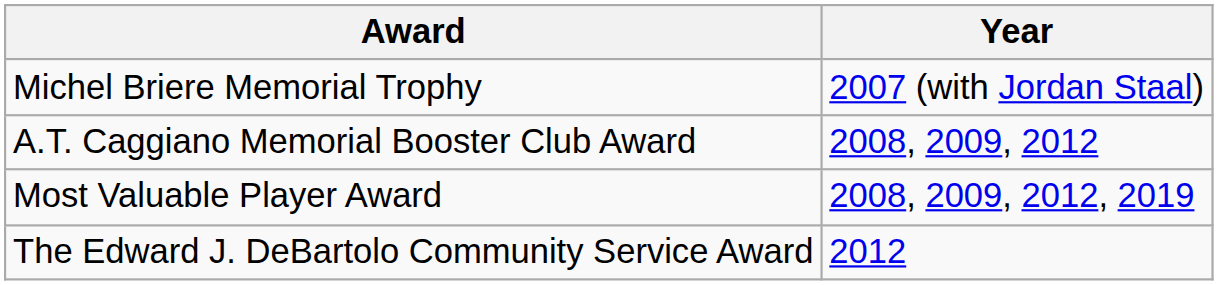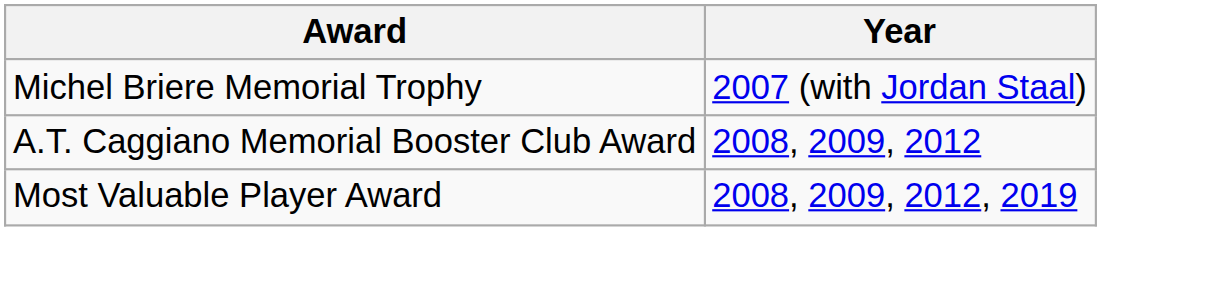- row: (413, 251)
